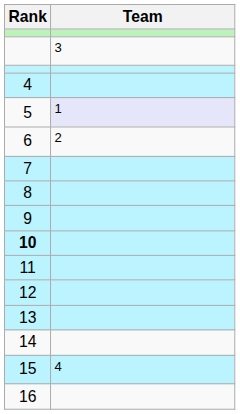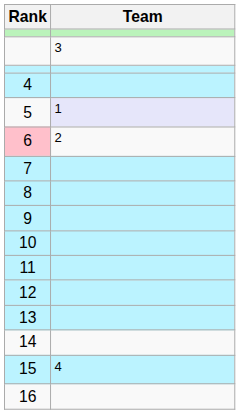(28, 141) no background -> (28, 141) pink background
(28, 243) bold -> (28, 243) normal
